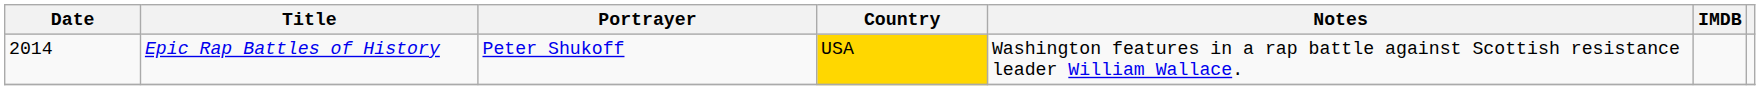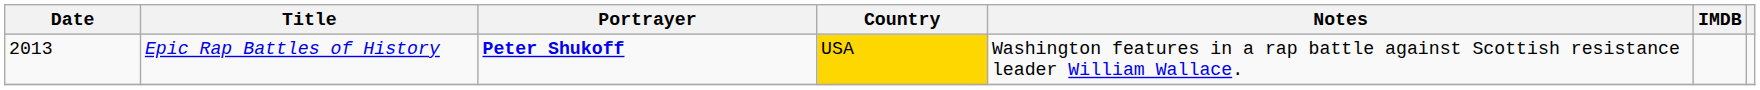(31, 49) 2014 -> (31, 49) 2013
(553, 49) normal -> (553, 49) bold
